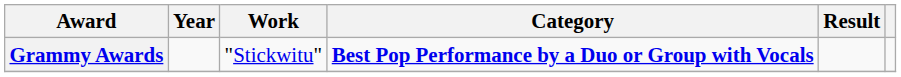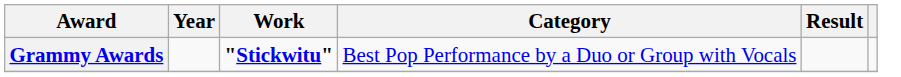(273, 54) normal -> (279, 54) bold
(573, 54) bold -> (570, 54) normal
